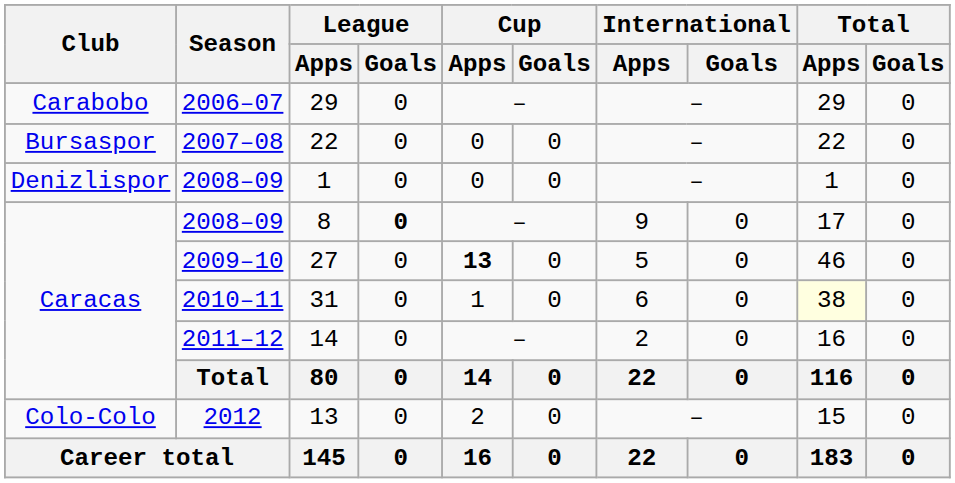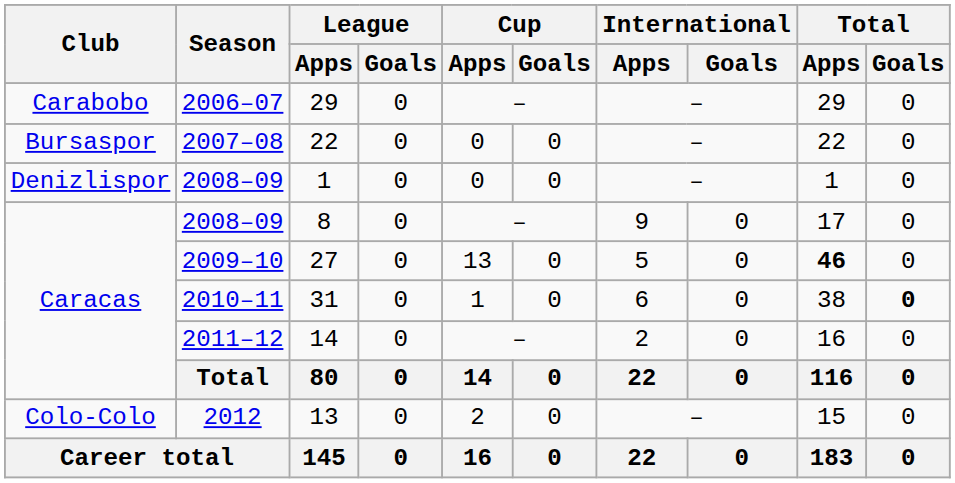(401, 222) bold -> (401, 222) normal
(478, 261) bold -> (478, 261) normal
(831, 261) normal -> (831, 261) bold
(831, 300) lightyellow background -> (831, 300) no background
(908, 300) normal -> (908, 300) bold
